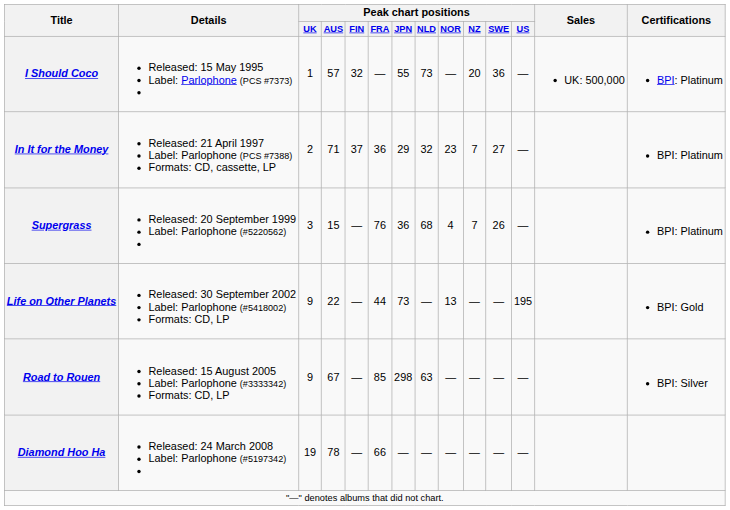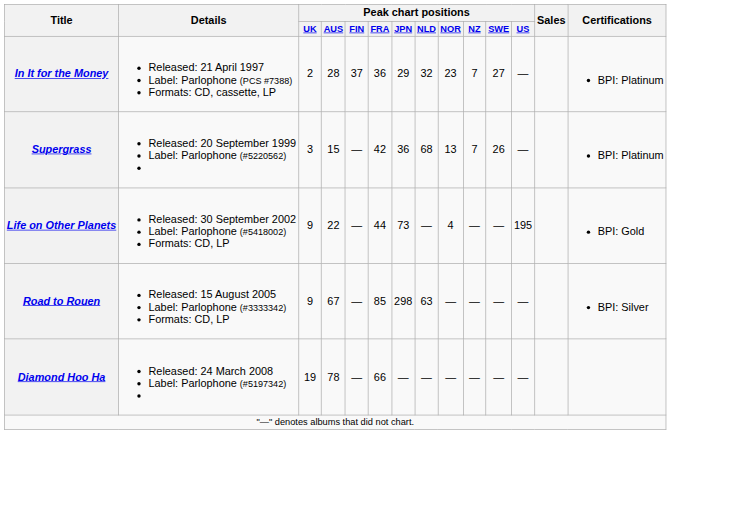- row: (62, 74)
(333, 149) 71 -> (333, 74) 28
(380, 225) 76 -> (380, 149) 42
(451, 225) 4 -> (451, 149) 13
(451, 301) 13 -> (451, 225) 4
